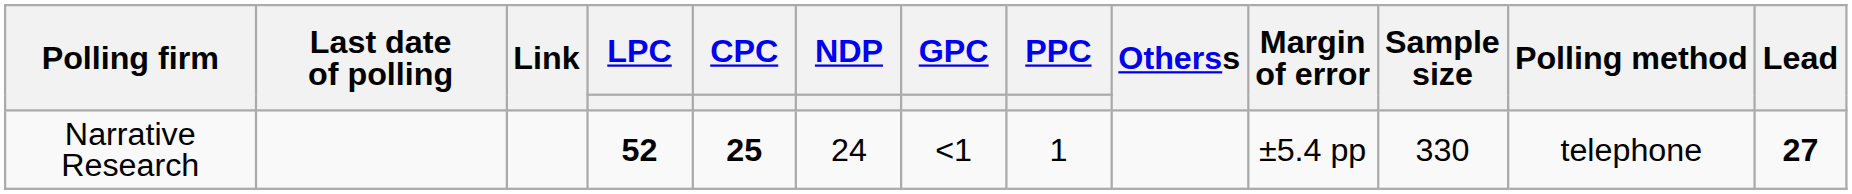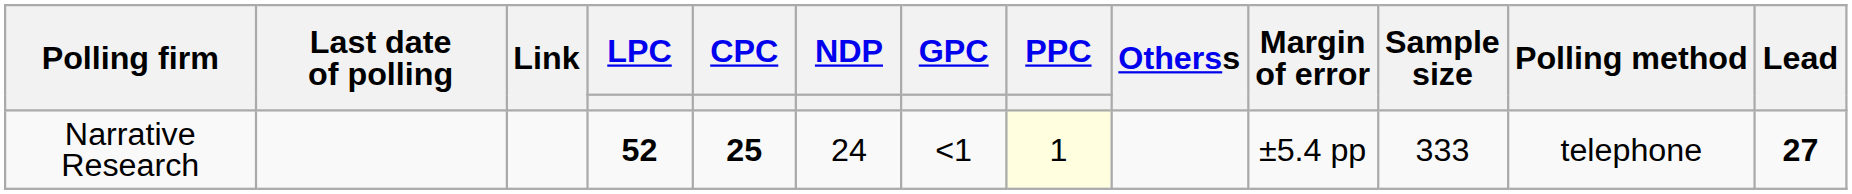(1058, 149) no background -> (1058, 149) lightyellow background
(1442, 149) 330 -> (1442, 149) 333
